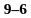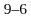(15, 9) bold -> (15, 9) normal
